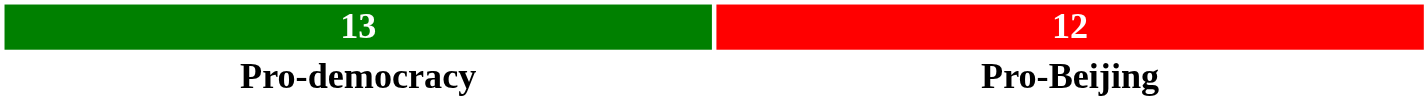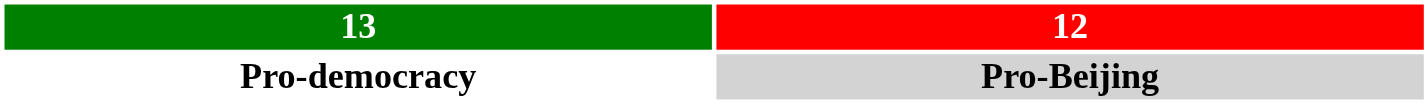(1070, 76) no background -> (1070, 76) lightgrey background
